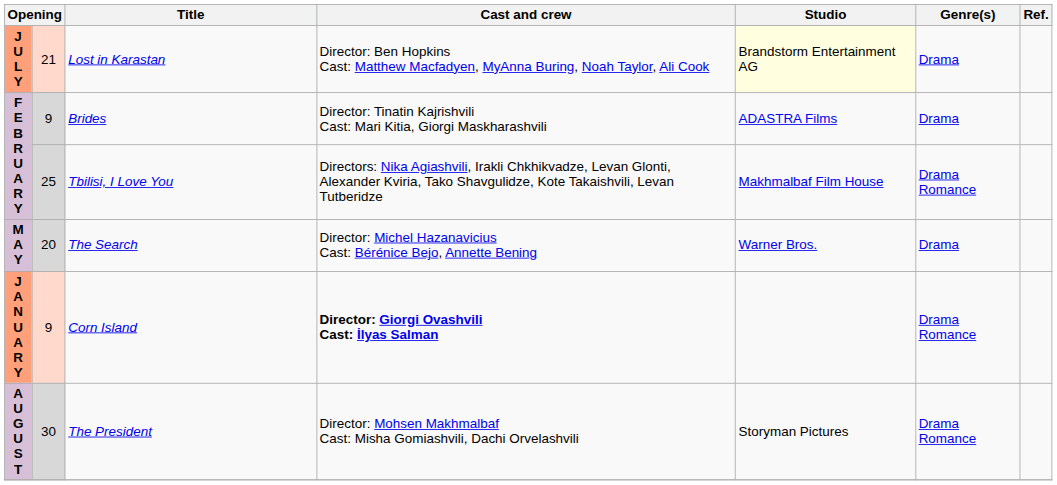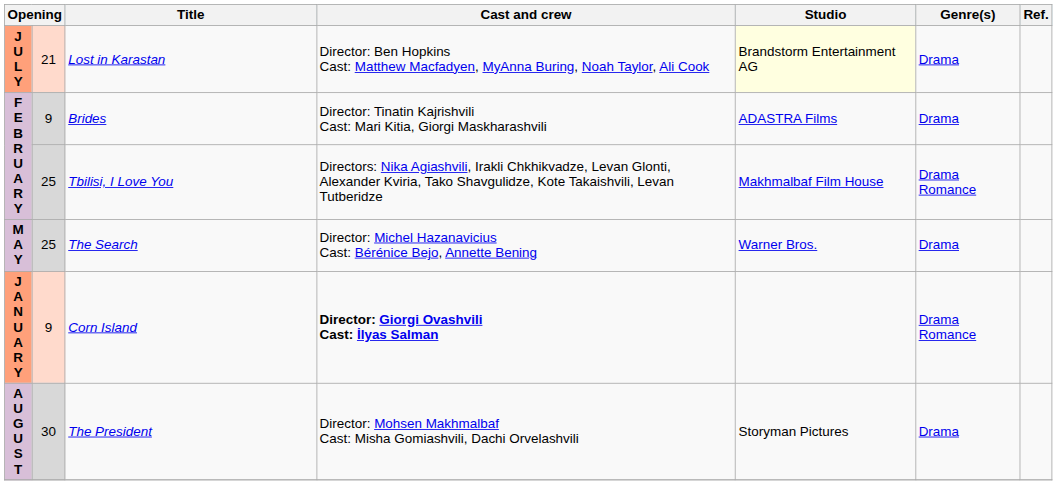(48, 245) 20 -> (48, 245) 25
(947, 431) Drama Romance -> (939, 431) Drama
